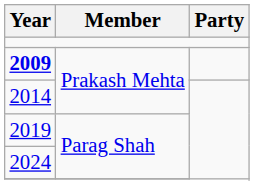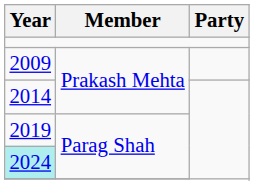(30, 63) bold -> (30, 63) normal
(30, 162) no background -> (30, 162) paleturquoise background
